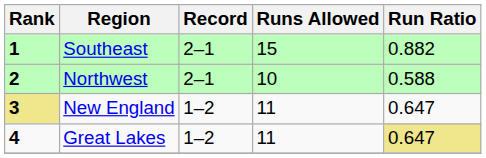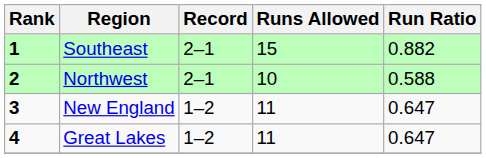(14, 108) khaki background -> (14, 108) no background
(412, 138) khaki background -> (412, 138) no background
